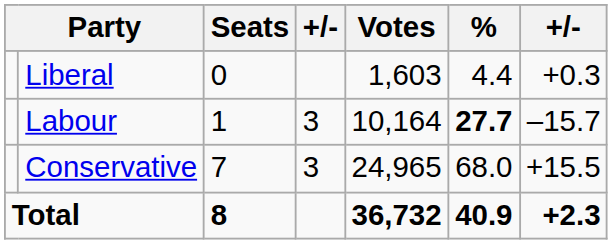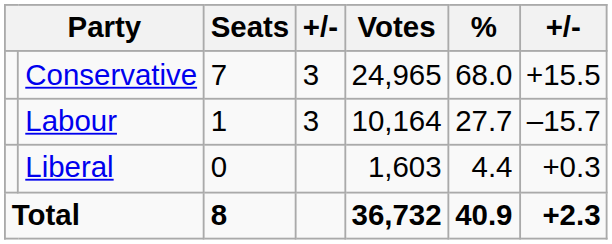rows swapped: (111, 167) <-> (69, 74)
(484, 121) bold -> (484, 121) normal
